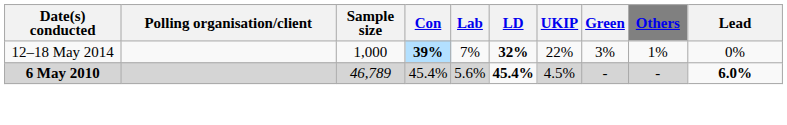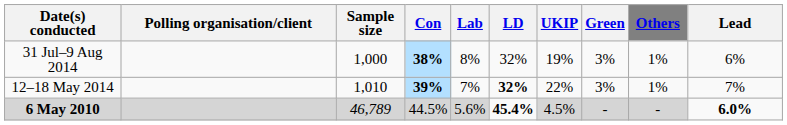+ row: (63, 59)
(370, 52) 1,000 -> (370, 88) 1,010
(735, 52) 0% -> (735, 88) 7%
(428, 73) 45.4% -> (428, 110) 44.5%
